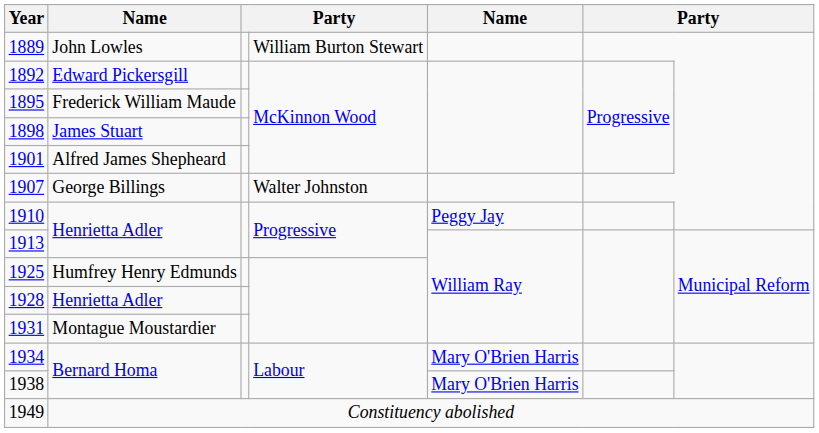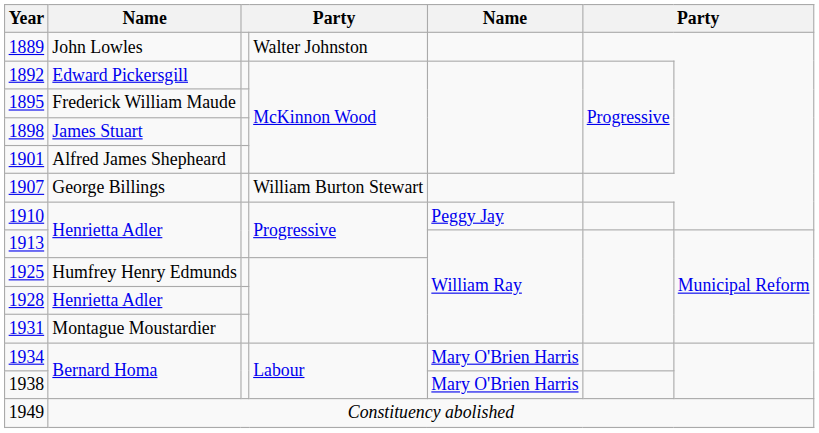(338, 46) William Burton Stewart -> (310, 46) Walter Johnston
(310, 187) Walter Johnston -> (338, 187) William Burton Stewart
